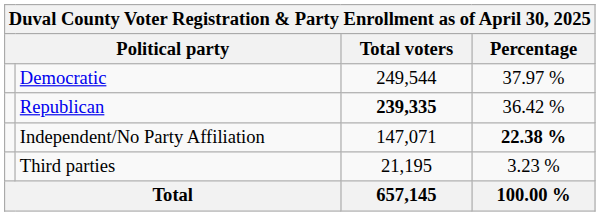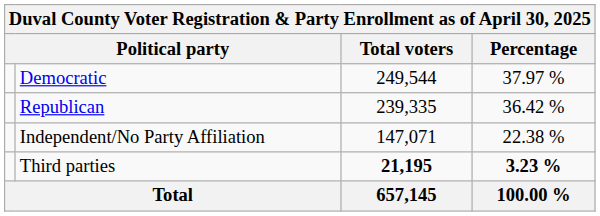(406, 107) bold -> (406, 107) normal
(534, 136) bold -> (534, 136) normal
(406, 166) normal -> (406, 166) bold
(534, 166) normal -> (534, 166) bold
